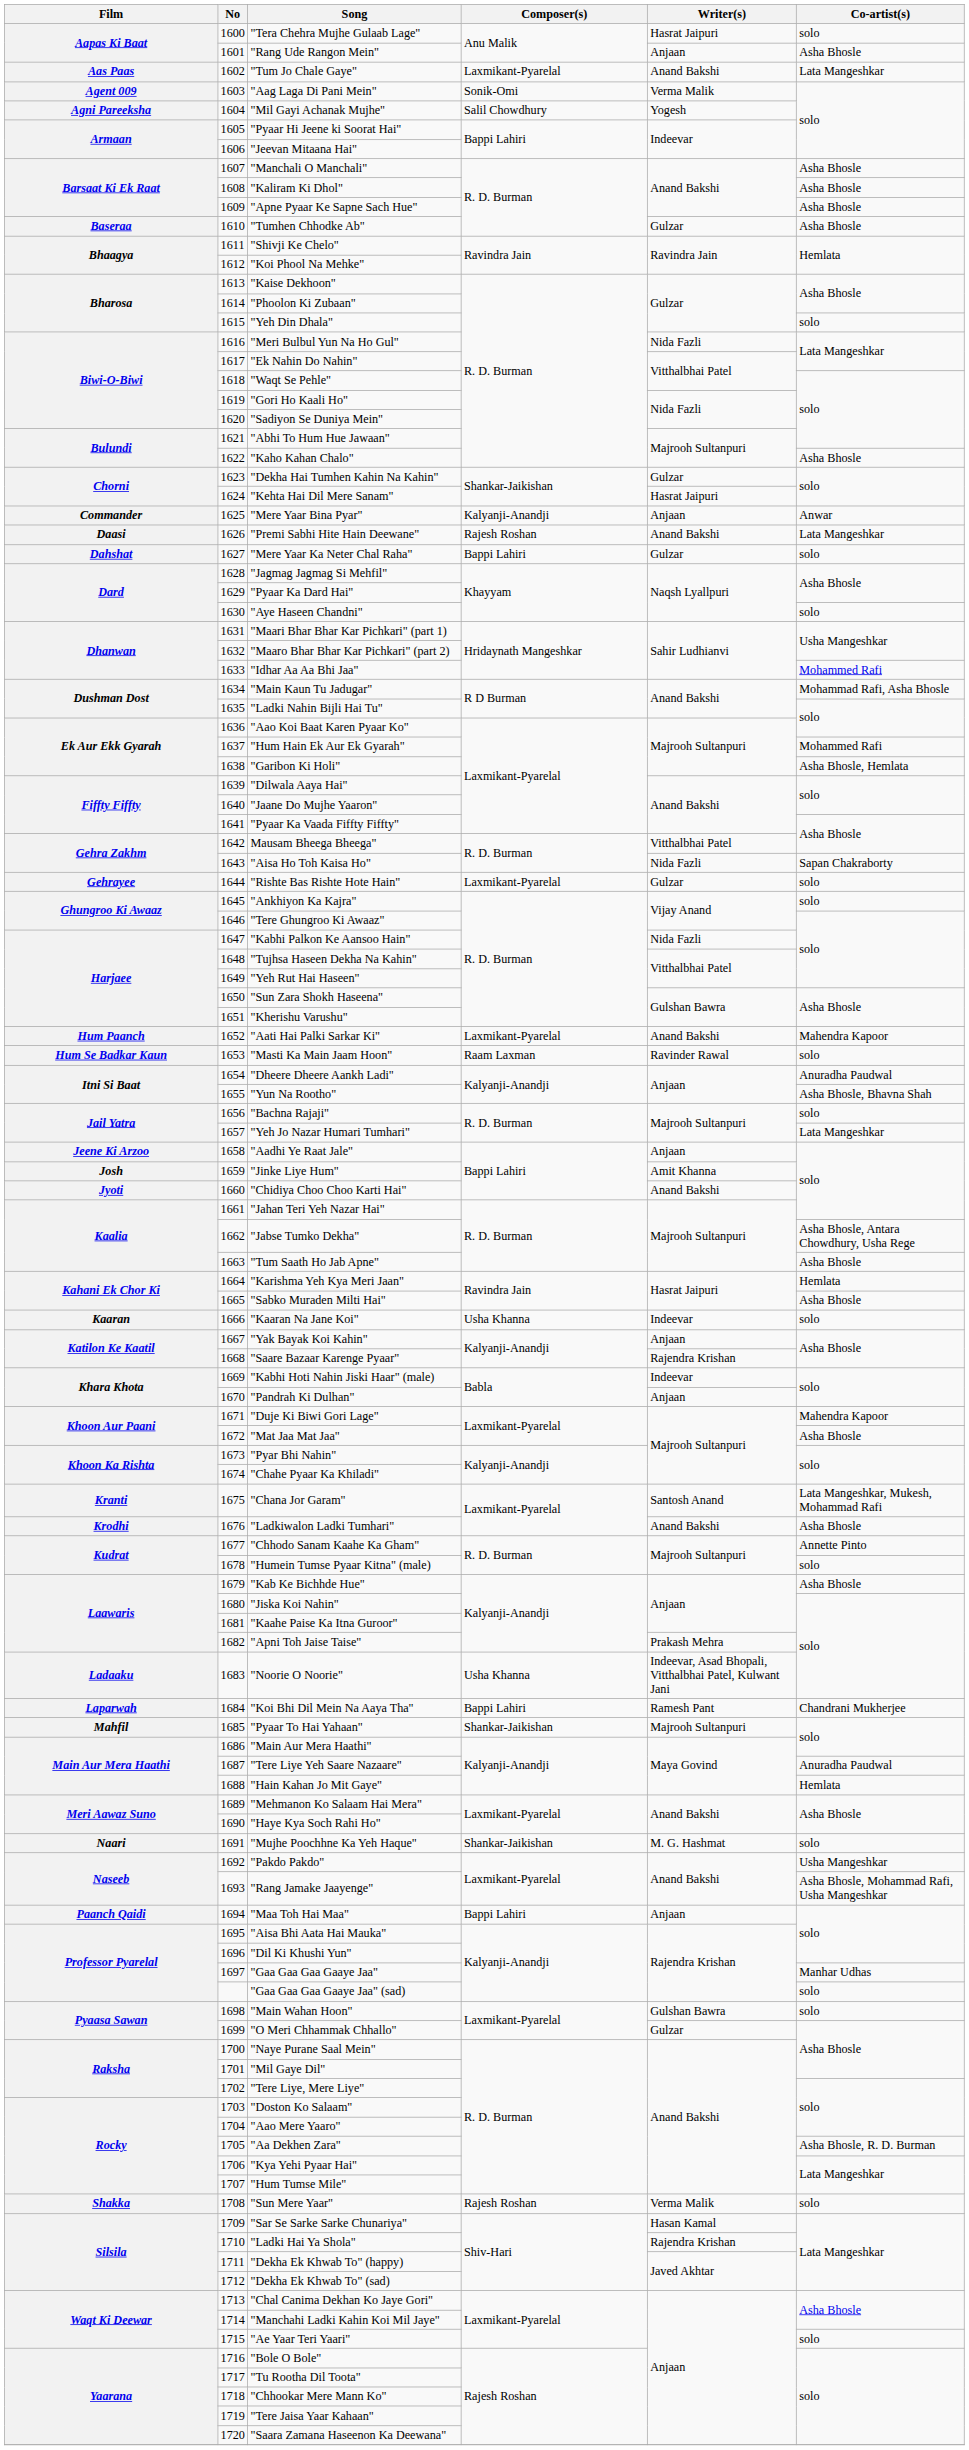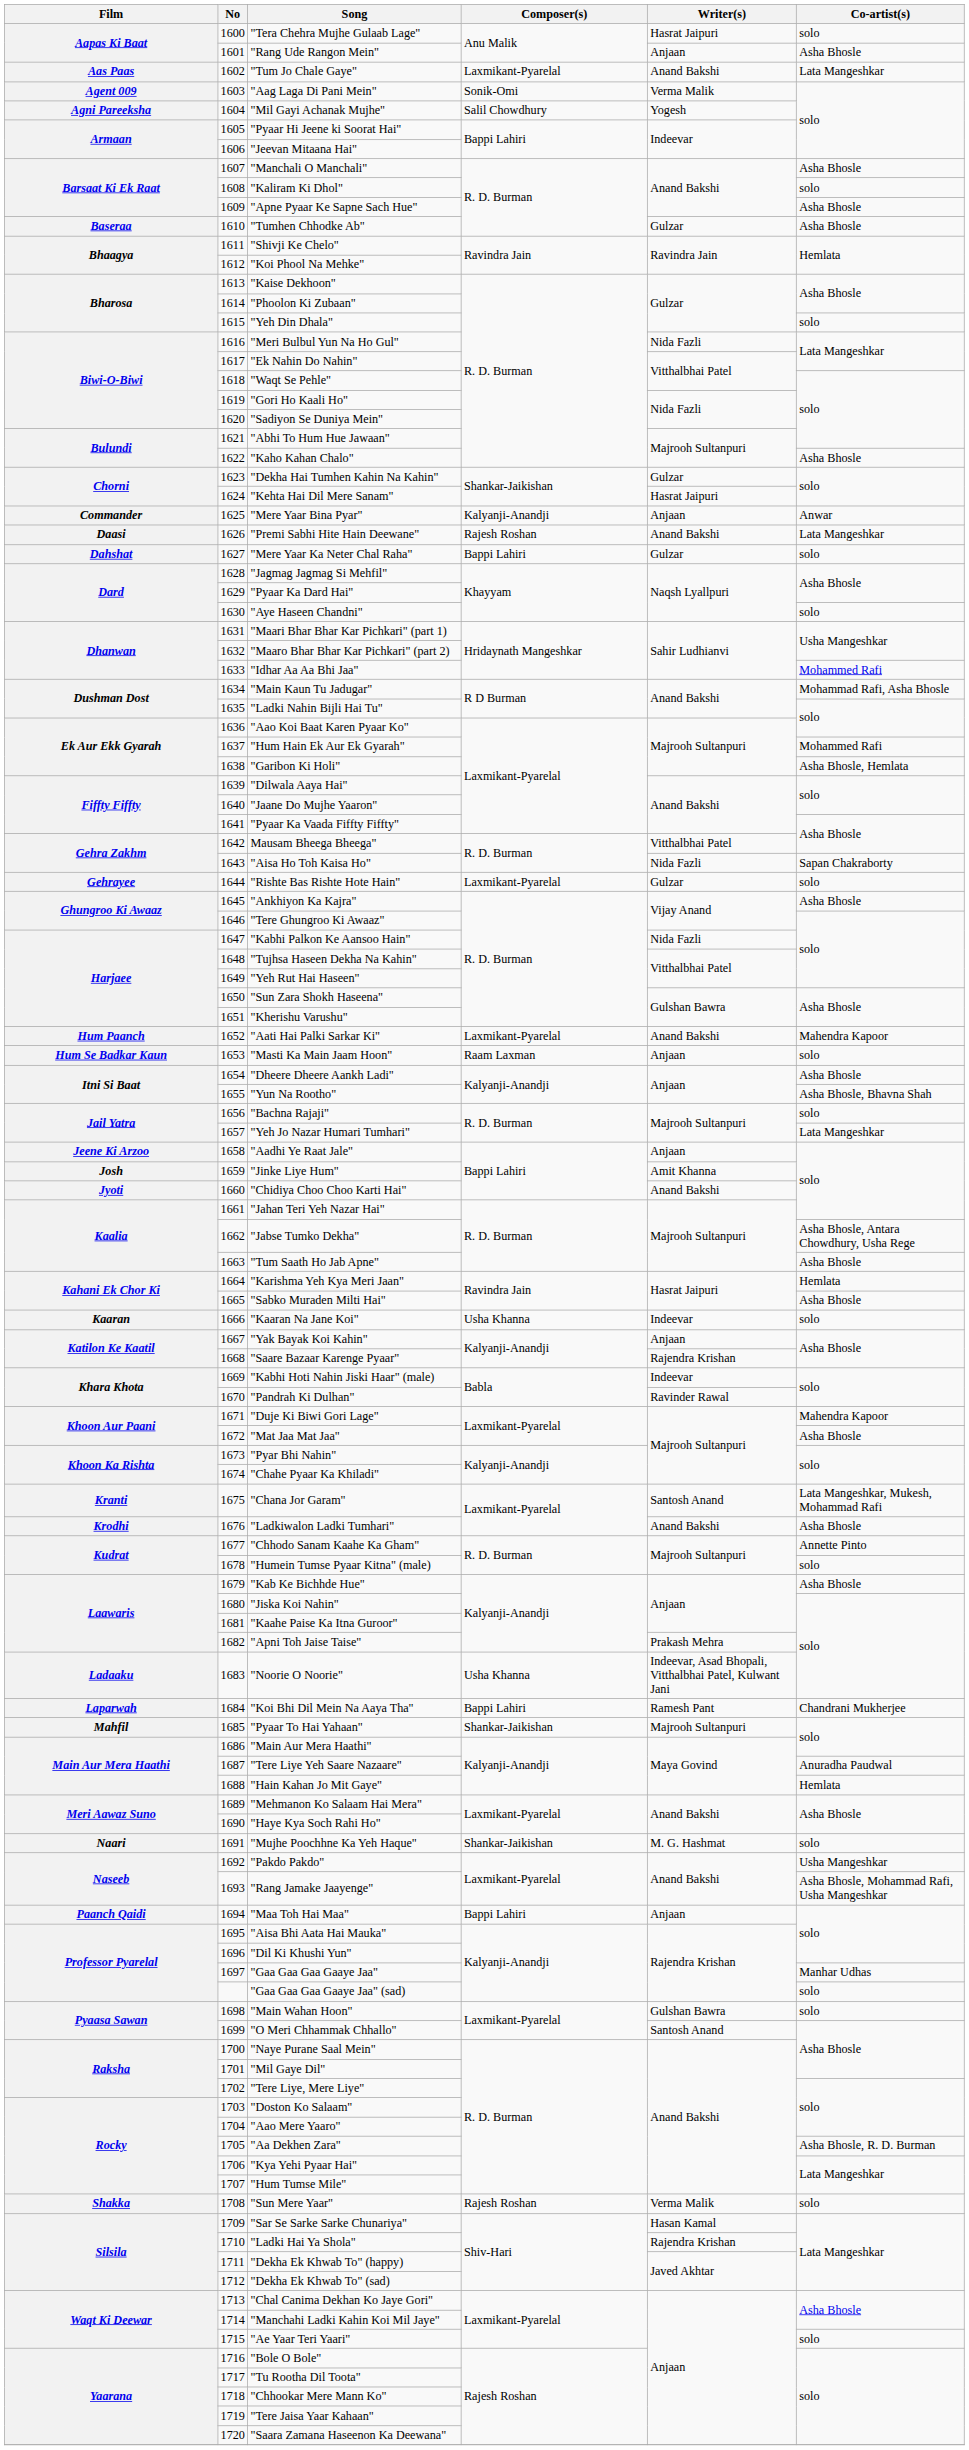(830, 187) Asha Bhosle -> (809, 187) solo
(809, 901) solo -> (830, 901) Asha Bhosle
(690, 1055) Ravinder Rawal -> (668, 1055) Anjaan
(846, 1074) Anuradha Paudwal -> (830, 1074) Asha Bhosle
(668, 1397) Anjaan -> (690, 1397) Ravinder Rawal
(667, 2030) Gulzar -> (687, 2030) Santosh Anand
